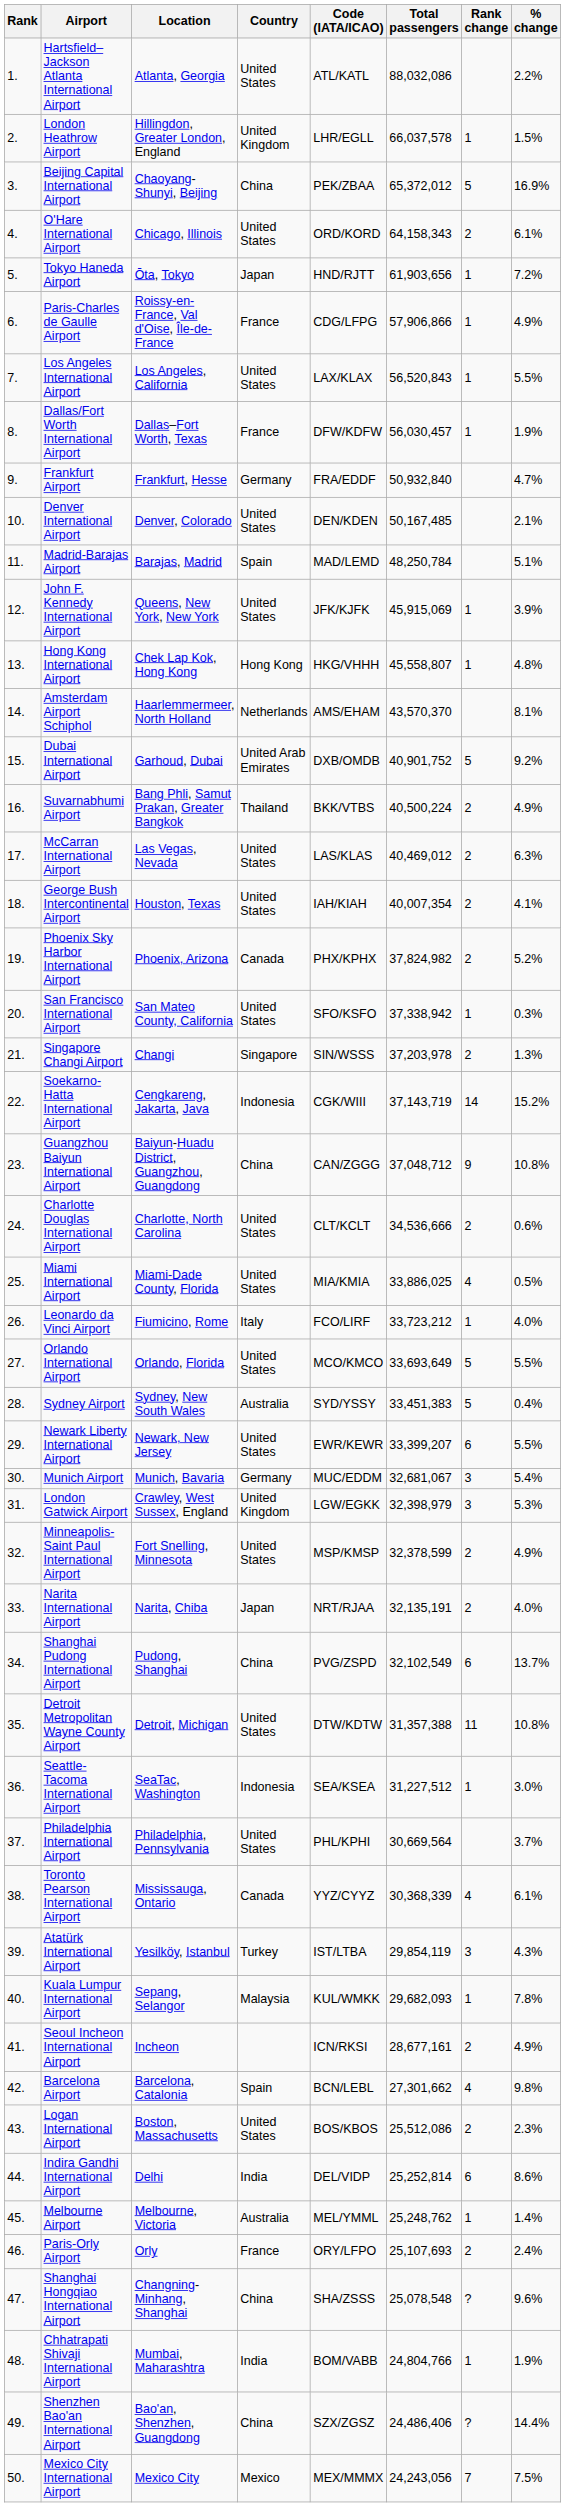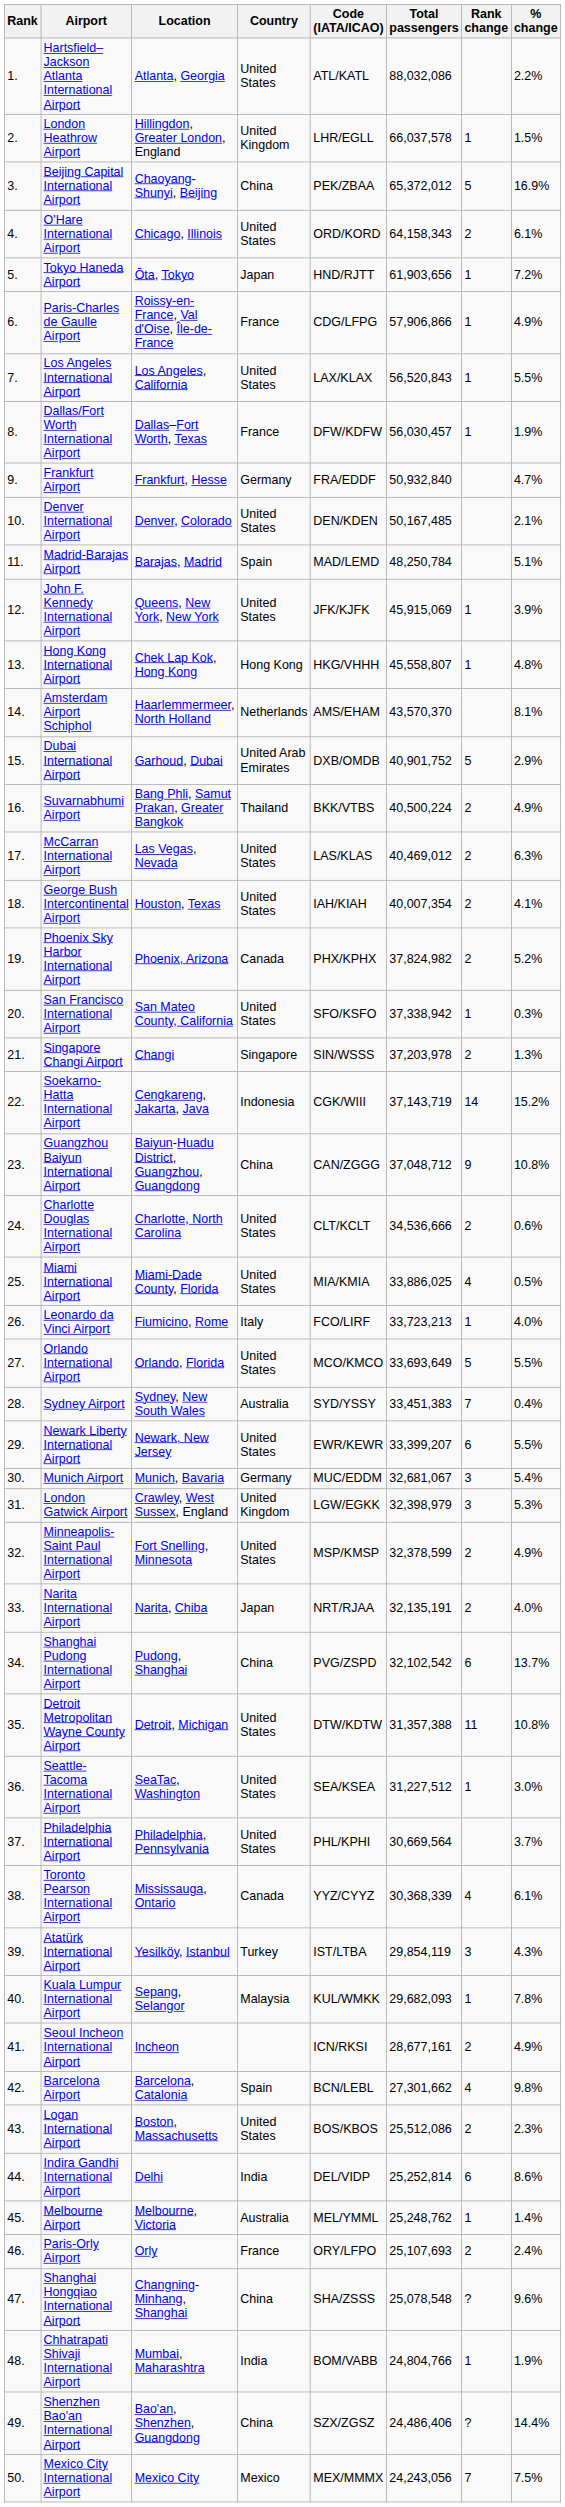(528, 760) 9.2% -> (528, 760) 2.9%
(421, 1322) 33,723,212 -> (421, 1322) 33,723,213
(468, 1403) 5 -> (468, 1403) 7
(421, 1663) 32,102,549 -> (421, 1663) 32,102,542
(267, 1786) Indonesia -> (258, 1786) United States
